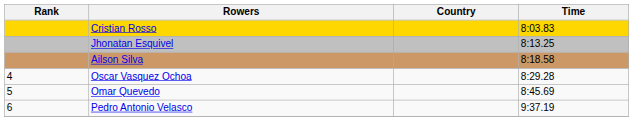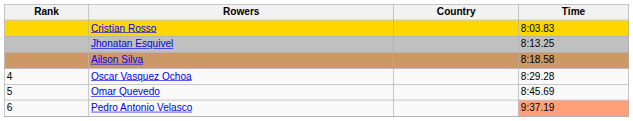(538, 108) no background -> (538, 108) lightsalmon background
